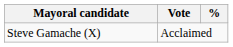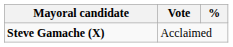(54, 32) normal -> (56, 32) bold
